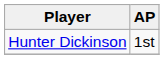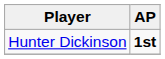(144, 42) normal -> (145, 42) bold
